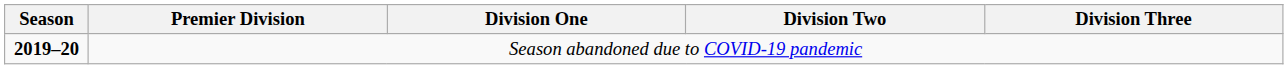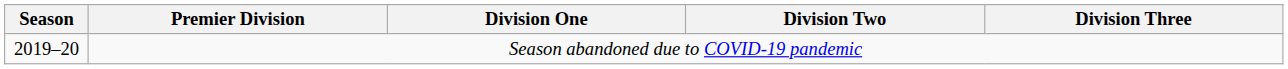(47, 48) bold -> (47, 48) normal
